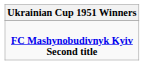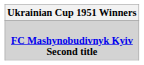(72, 46) no background -> (72, 46) lightgrey background
